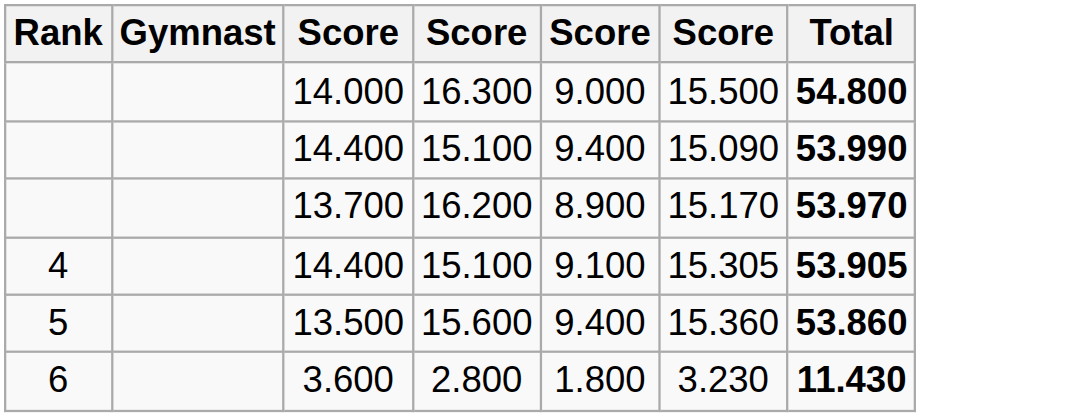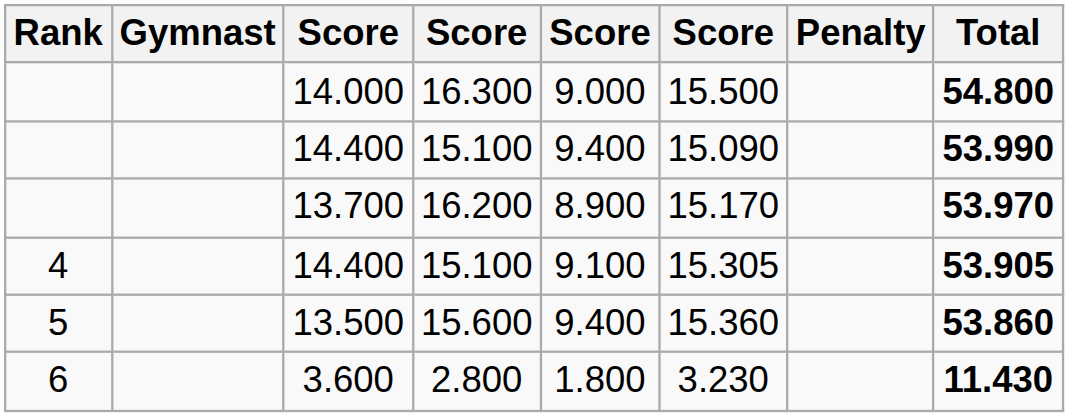+ column: (861, 33)
